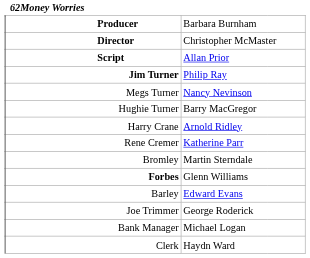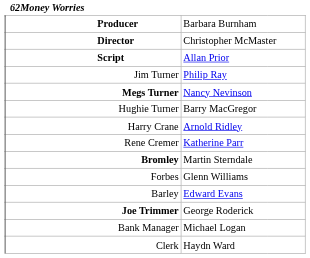(154, 75) bold -> (156, 75) normal
(152, 92) normal -> (150, 92) bold
(161, 160) normal -> (160, 160) bold
(164, 177) bold -> (165, 177) normal
(153, 211) normal -> (150, 211) bold
